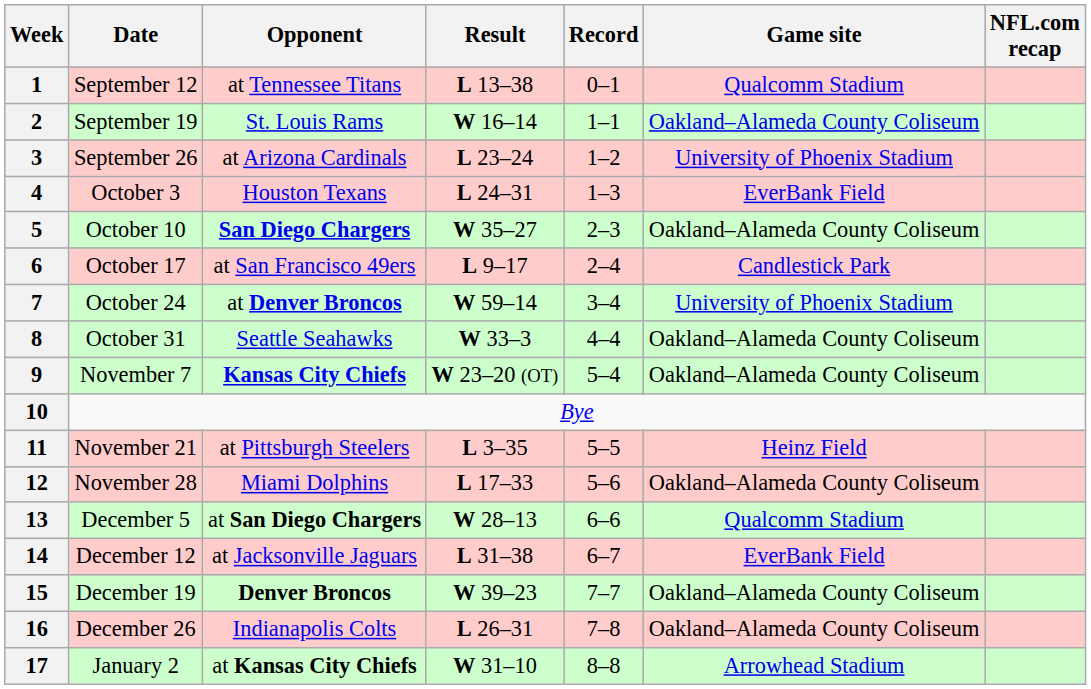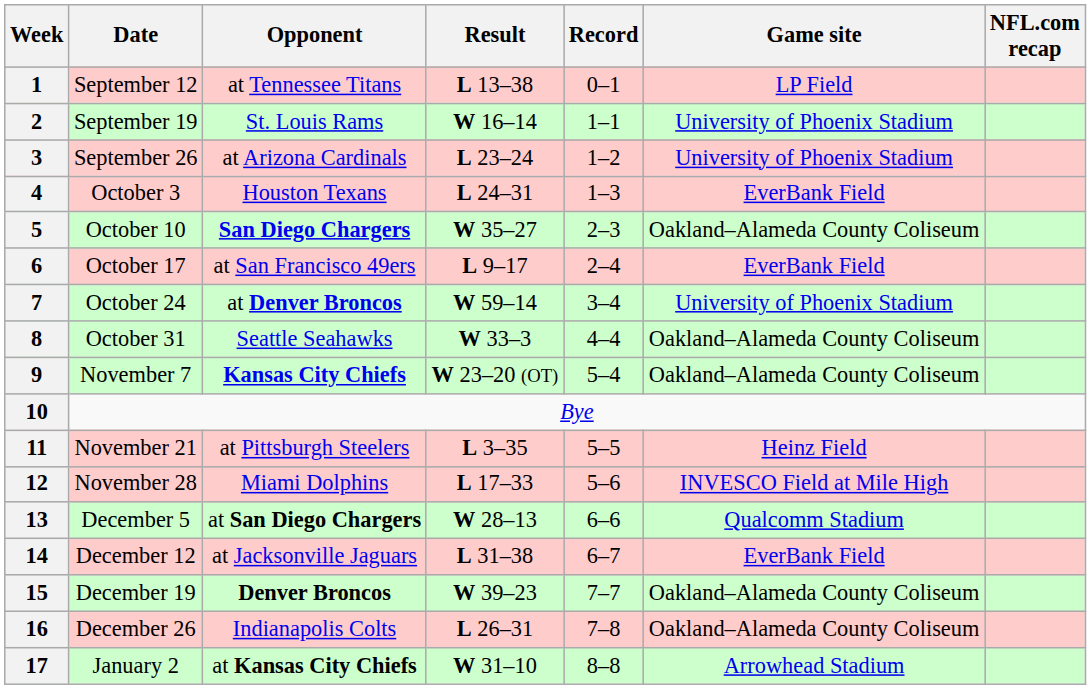(814, 84) Qualcomm Stadium -> (814, 84) LP Field
(814, 120) Oakland–Alameda County Coliseum -> (814, 120) University of Phoenix Stadium
(814, 265) Candlestick Park -> (814, 265) EverBank Field
(814, 483) Oakland–Alameda County Coliseum -> (814, 483) INVESCO Field at Mile High
